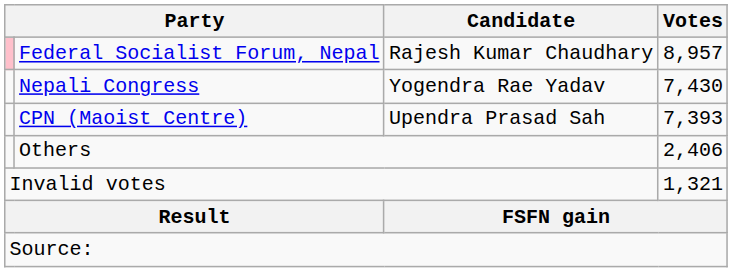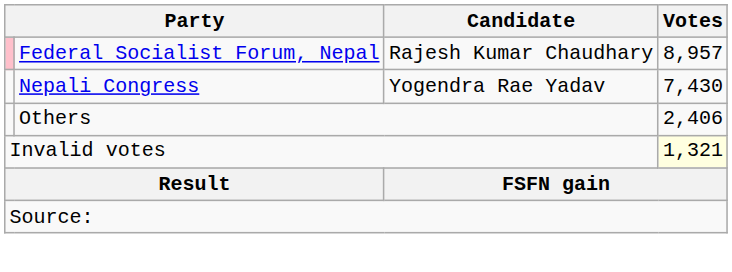- row: (133, 119)
(693, 184) no background -> (693, 152) lightyellow background
